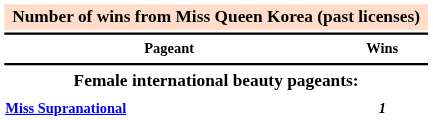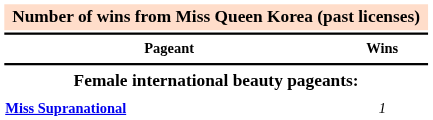(382, 108) bold -> (382, 108) normal
